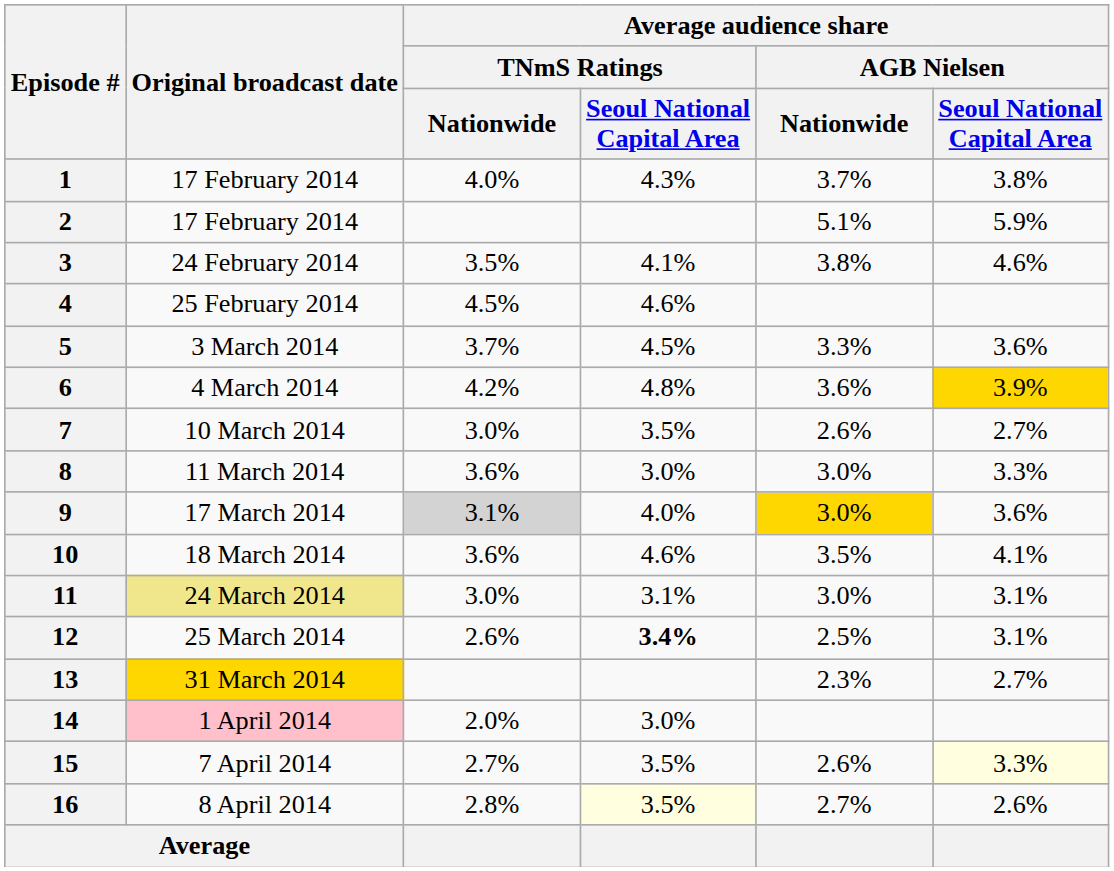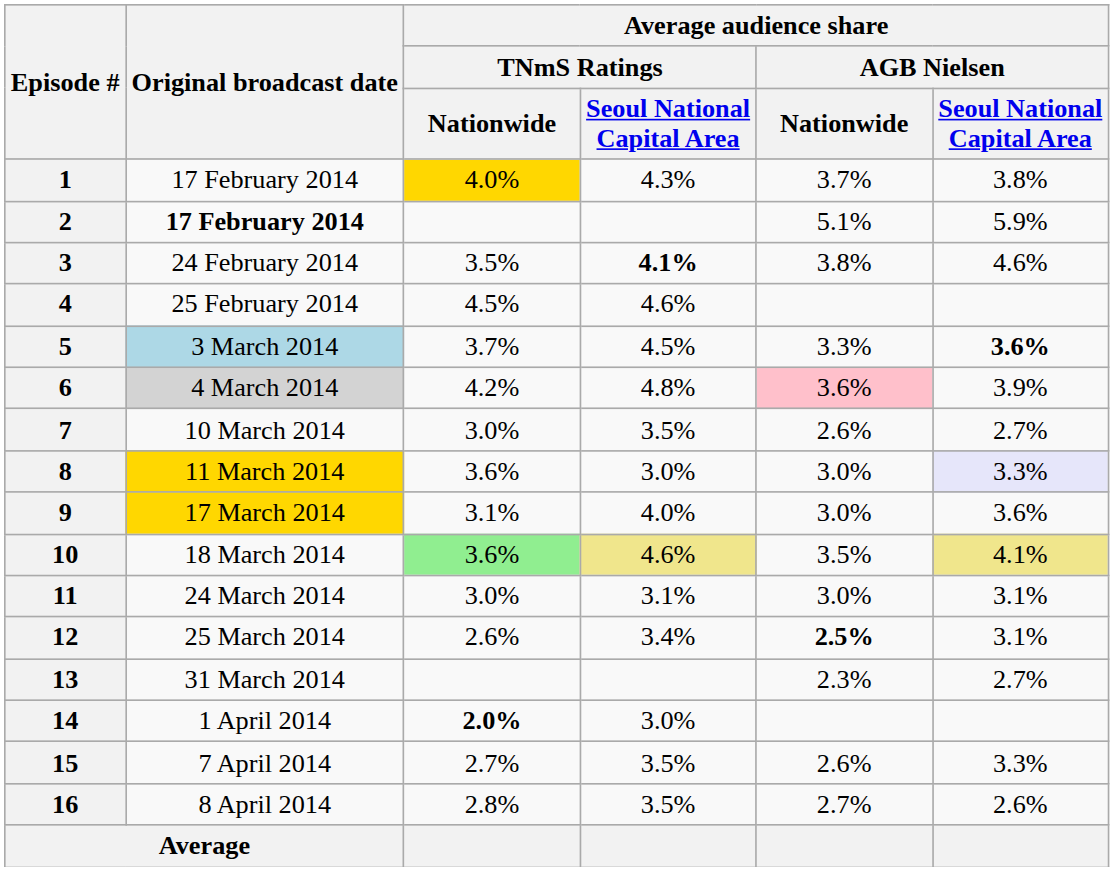(492, 179) no background -> (492, 179) gold background
(265, 221) normal -> (265, 221) bold
(668, 262) normal -> (668, 262) bold
(265, 346) no background -> (265, 346) lightblue background
(1020, 346) normal -> (1020, 346) bold
(265, 387) no background -> (265, 387) lightgrey background
(844, 387) no background -> (844, 387) pink background
(1020, 387) gold background -> (1020, 387) no background
(265, 470) no background -> (265, 470) gold background
(1020, 470) no background -> (1020, 470) lavender background
(265, 512) no background -> (265, 512) gold background
(492, 512) lightgrey background -> (492, 512) no background
(844, 512) gold background -> (844, 512) no background
(492, 554) no background -> (492, 554) lightgreen background
(668, 554) no background -> (668, 554) khaki background
(1020, 554) no background -> (1020, 554) khaki background
(265, 595) khaki background -> (265, 595) no background
(668, 637) bold -> (668, 637) normal
(844, 637) normal -> (844, 637) bold
(265, 679) gold background -> (265, 679) no background
(265, 720) pink background -> (265, 720) no background
(492, 720) normal -> (492, 720) bold
(1020, 762) lightyellow background -> (1020, 762) no background
(668, 803) lightyellow background -> (668, 803) no background
